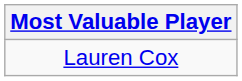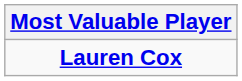(121, 57) normal -> (121, 57) bold
